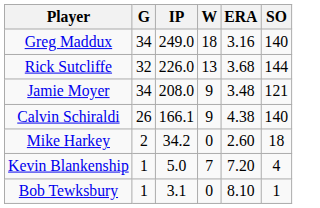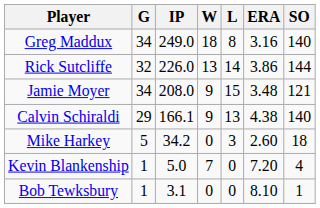+ column: (232, 16)
(241, 66) 3.68 -> (264, 66) 3.86
(144, 116) 26 -> (144, 116) 29
(144, 141) 2 -> (144, 141) 5
